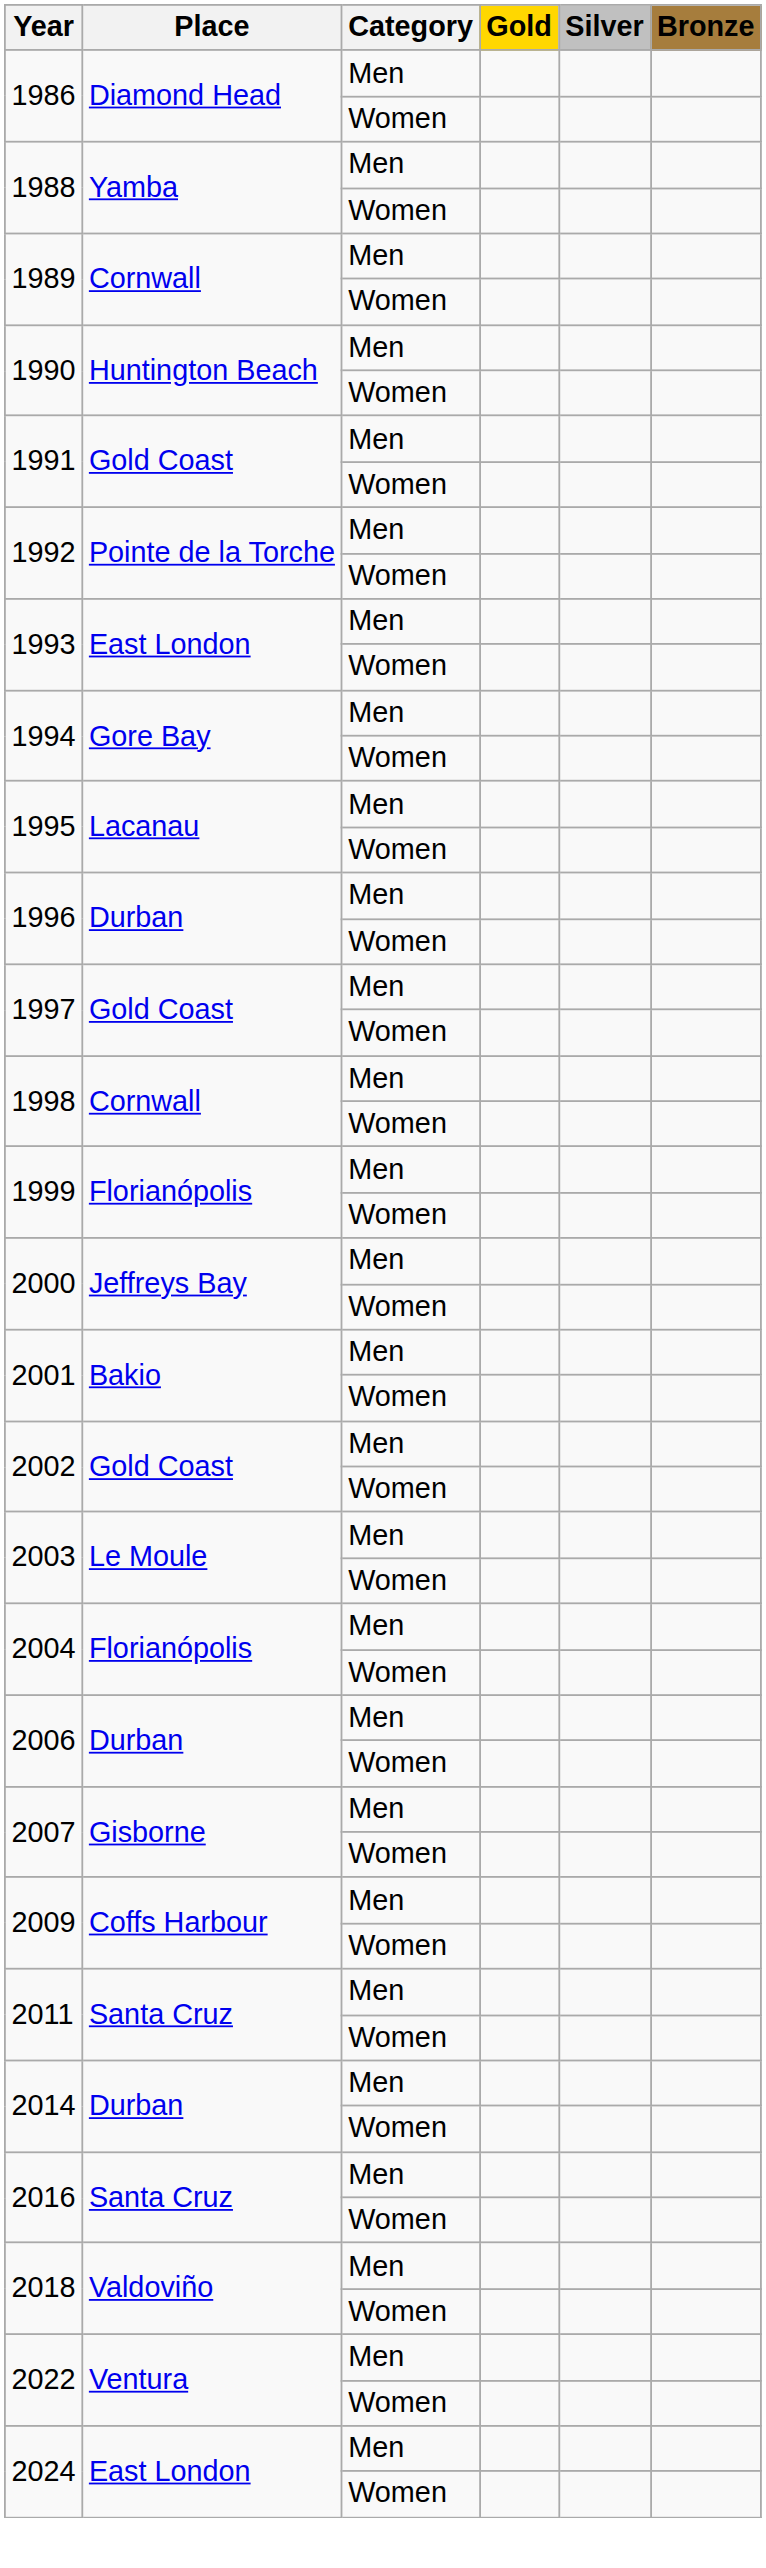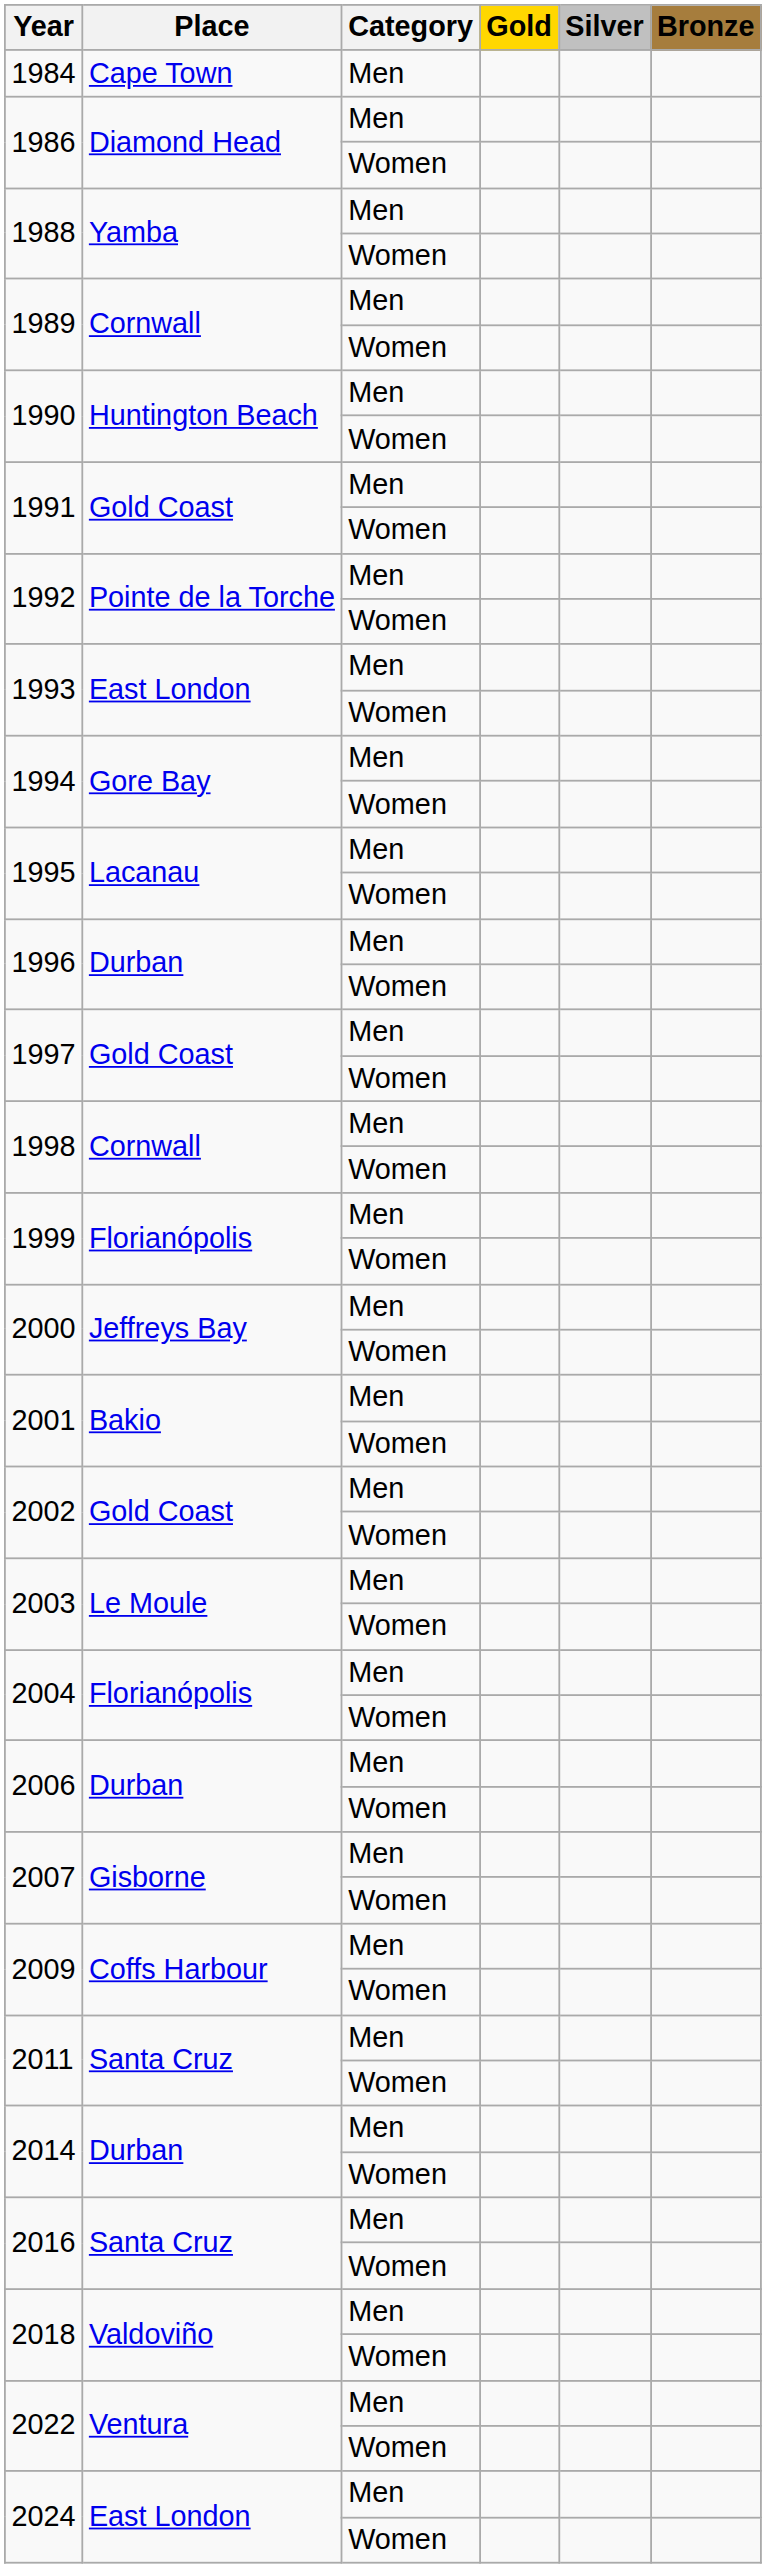+ row: (44, 73)
